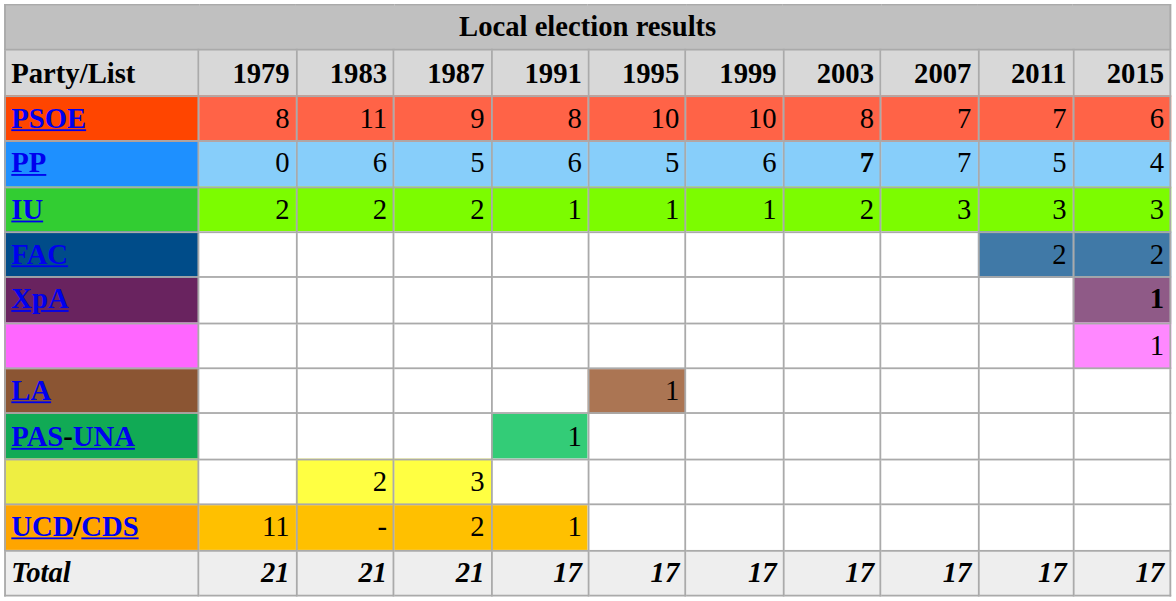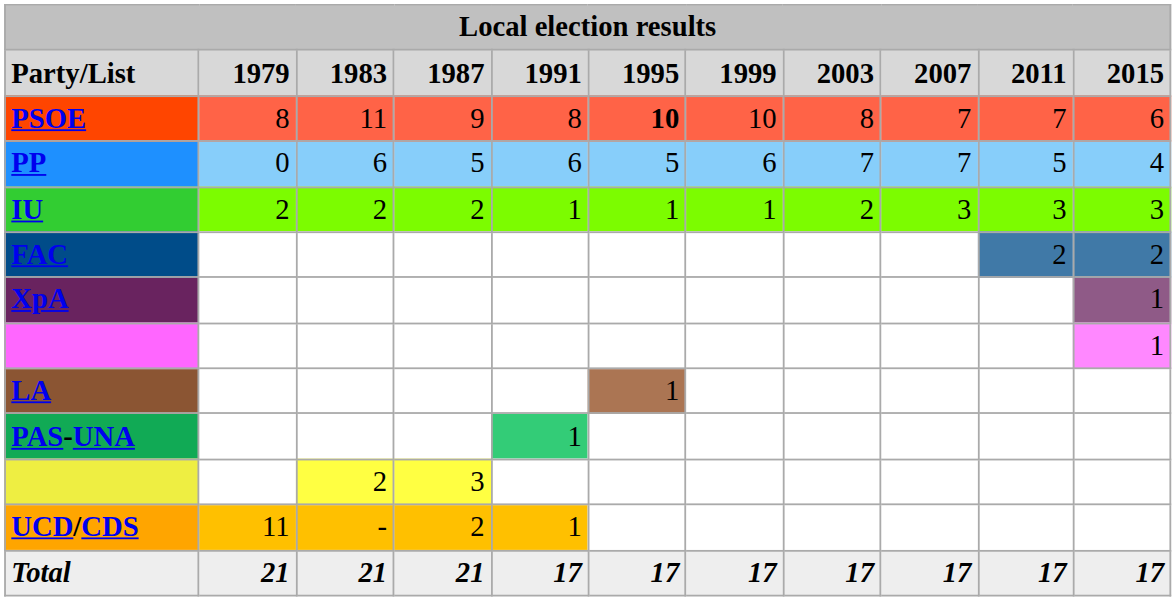(665, 118) normal -> (665, 118) bold
(867, 163) bold -> (867, 163) normal
(1157, 299) bold -> (1157, 299) normal
